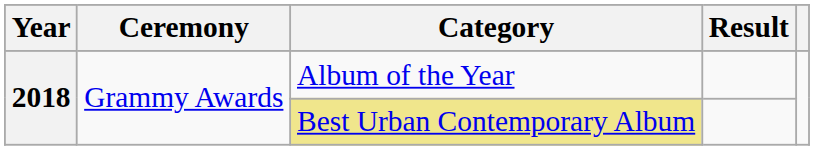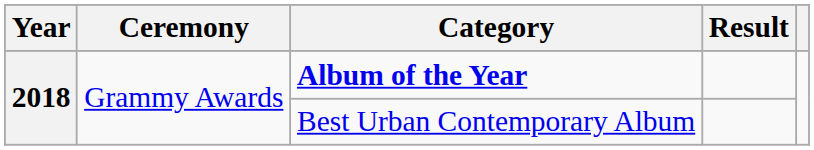(406, 74) normal -> (412, 74) bold
(496, 121) khaki background -> (496, 121) no background
